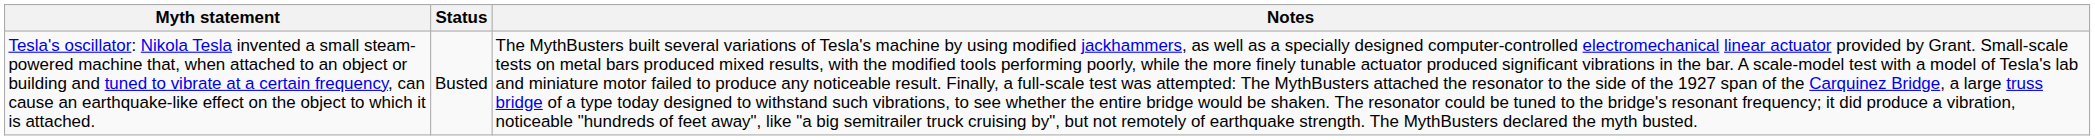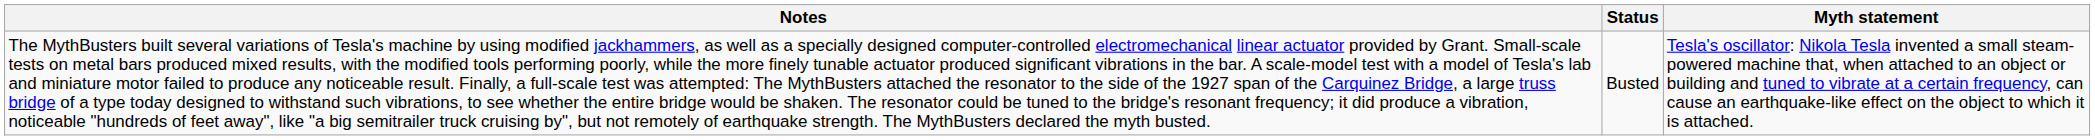columns swapped: (218, 17) <-> (1291, 17)
